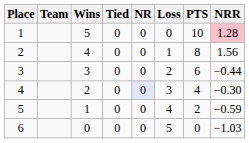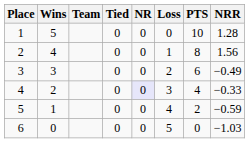columns swapped: (54, 14) <-> (87, 14)
(228, 33) pink background -> (228, 33) no background
(228, 71) −0.44 -> (228, 71) −0.49
(228, 90) −0.30 -> (228, 90) −0.33
